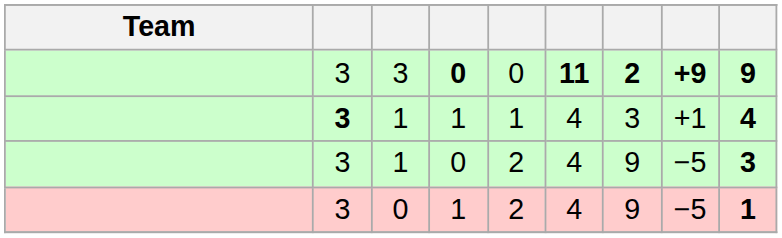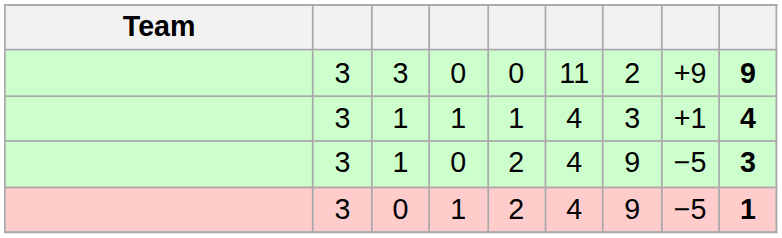(458, 72) bold -> (458, 72) normal
(574, 72) bold -> (574, 72) normal
(632, 72) bold -> (632, 72) normal
(690, 72) bold -> (690, 72) normal
(342, 118) bold -> (342, 118) normal
